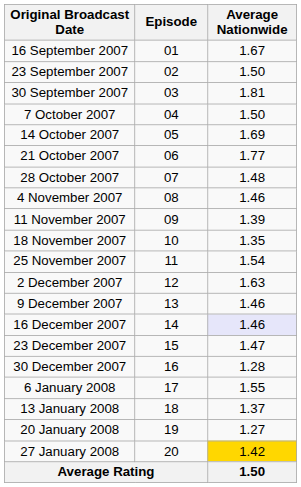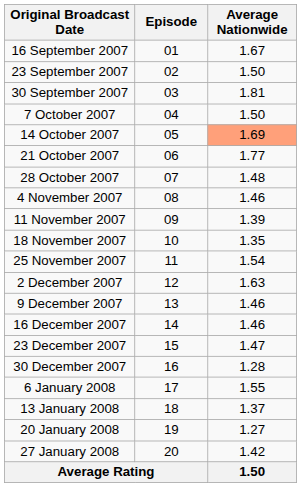(252, 135) no background -> (252, 135) lightsalmon background
(252, 324) lavender background -> (252, 324) no background
(252, 451) gold background -> (252, 451) no background
